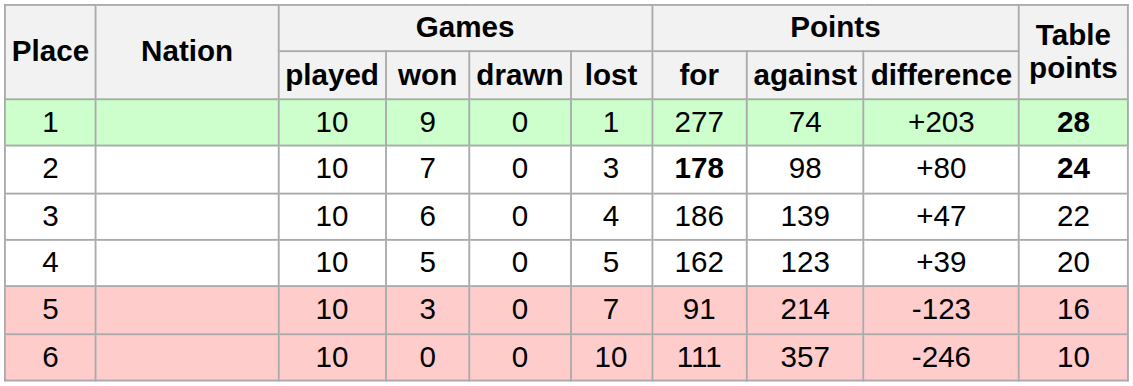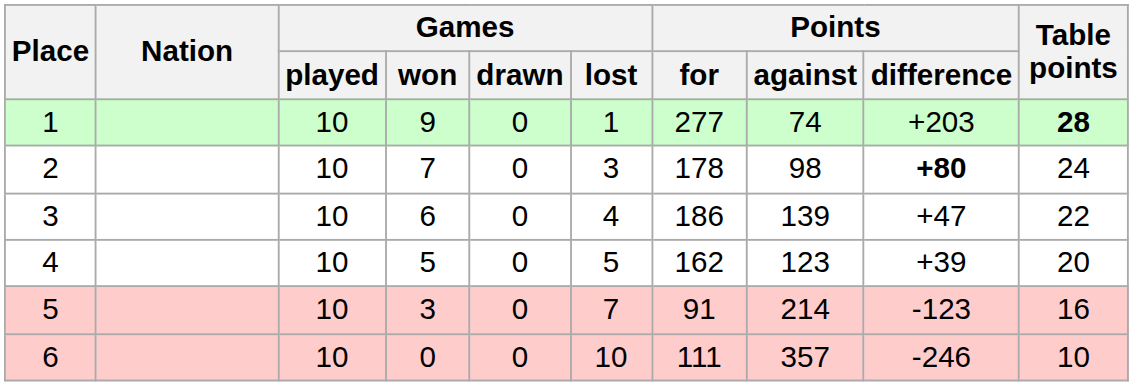(699, 168) bold -> (699, 168) normal
(941, 168) normal -> (941, 168) bold
(1073, 168) bold -> (1073, 168) normal
